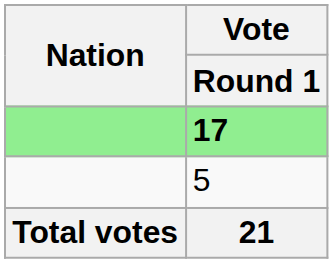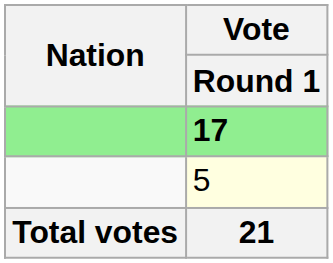(202, 181) no background -> (202, 181) lightyellow background
